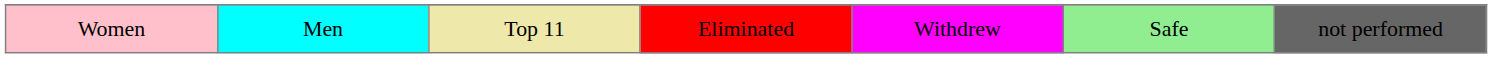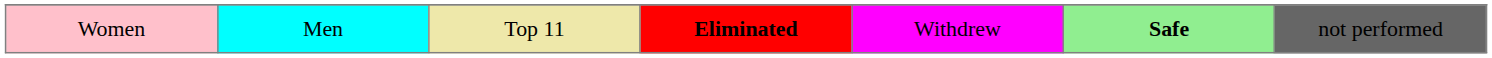(746, 28) normal -> (746, 28) bold
(1169, 28) normal -> (1169, 28) bold
